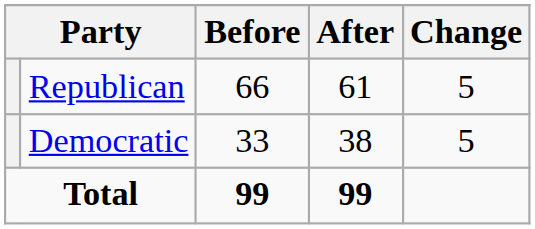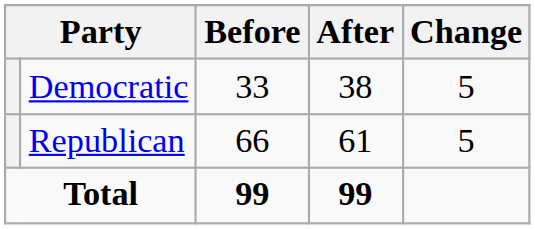rows swapped: (107, 85) <-> (109, 140)
